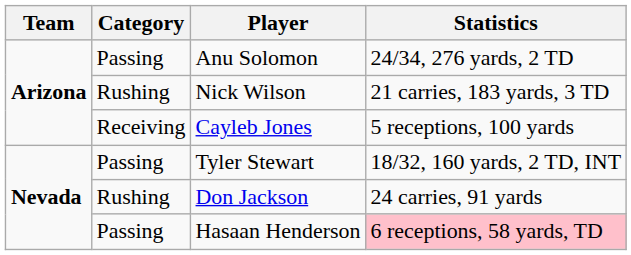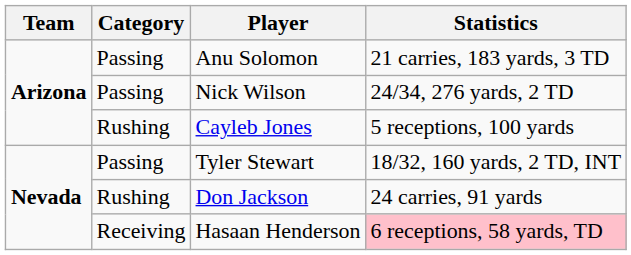(472, 57) 24/34, 276 yards, 2 TD -> (490, 57) 21 carries, 183 yards, 3 TD
(133, 92) Rushing -> (130, 92) Passing
(490, 92) 21 carries, 183 yards, 3 TD -> (472, 92) 24/34, 276 yards, 2 TD
(141, 127) Receiving -> (133, 127) Rushing
(130, 231) Passing -> (141, 231) Receiving
